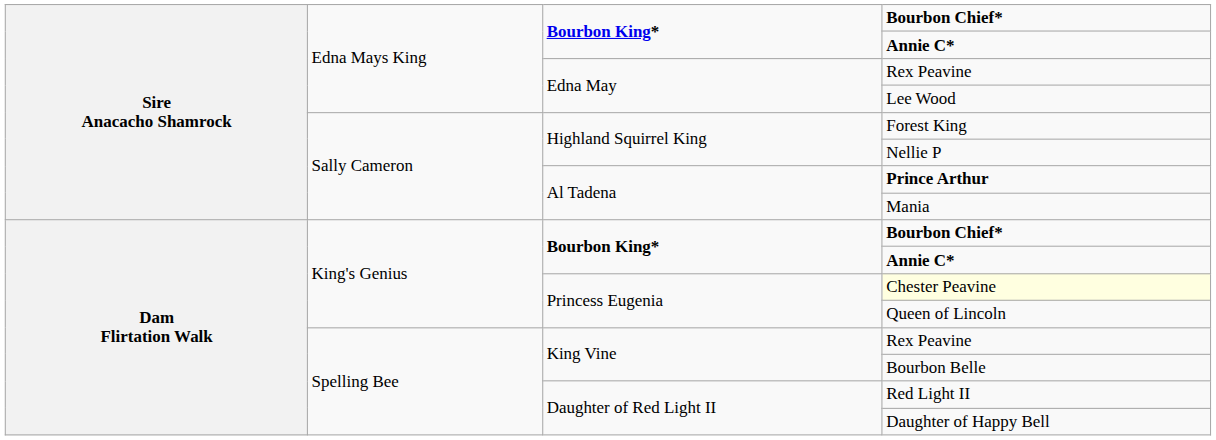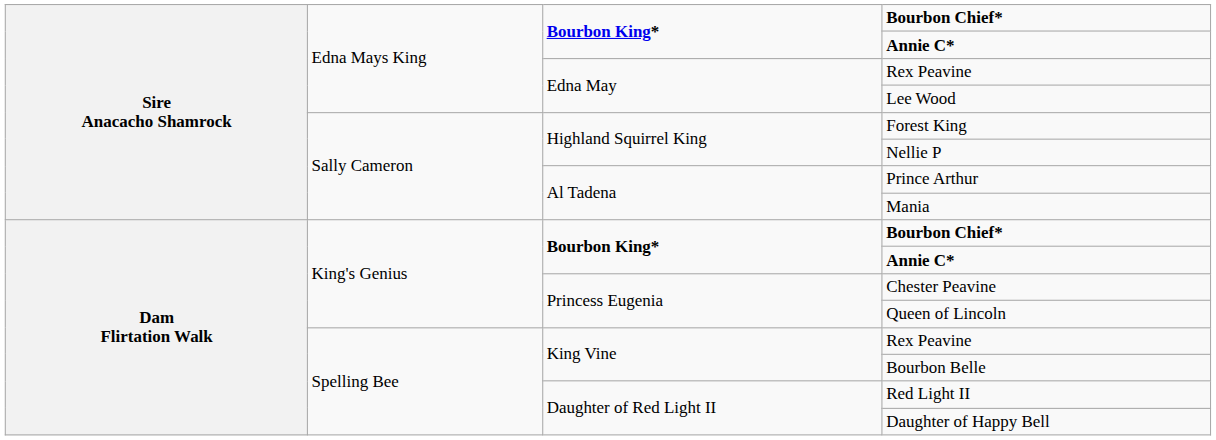(937, 179) bold -> (932, 179) normal
(941, 286) lightyellow background -> (941, 286) no background
